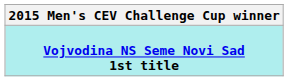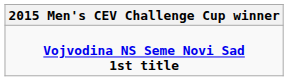(144, 58) paleturquoise background -> (144, 58) no background
